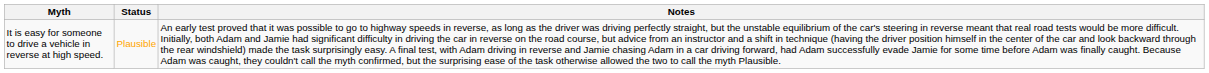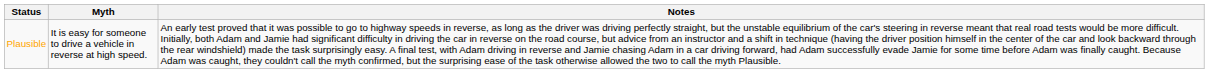columns swapped: (59, 12) <-> (136, 12)
